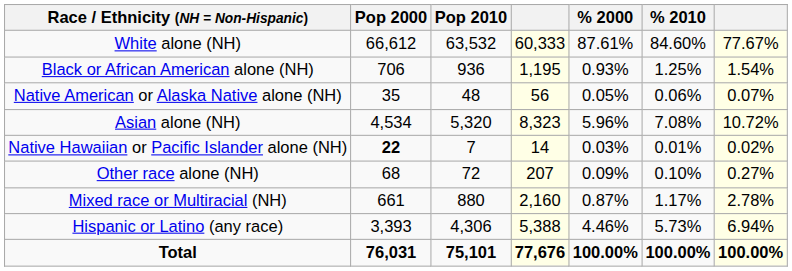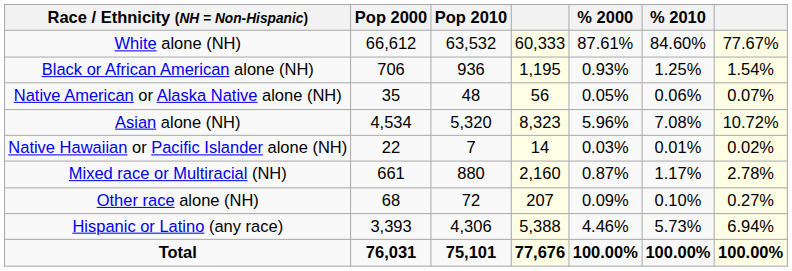(391, 148) bold -> (391, 148) normal
rows swapped: (178, 174) <-> (178, 200)
